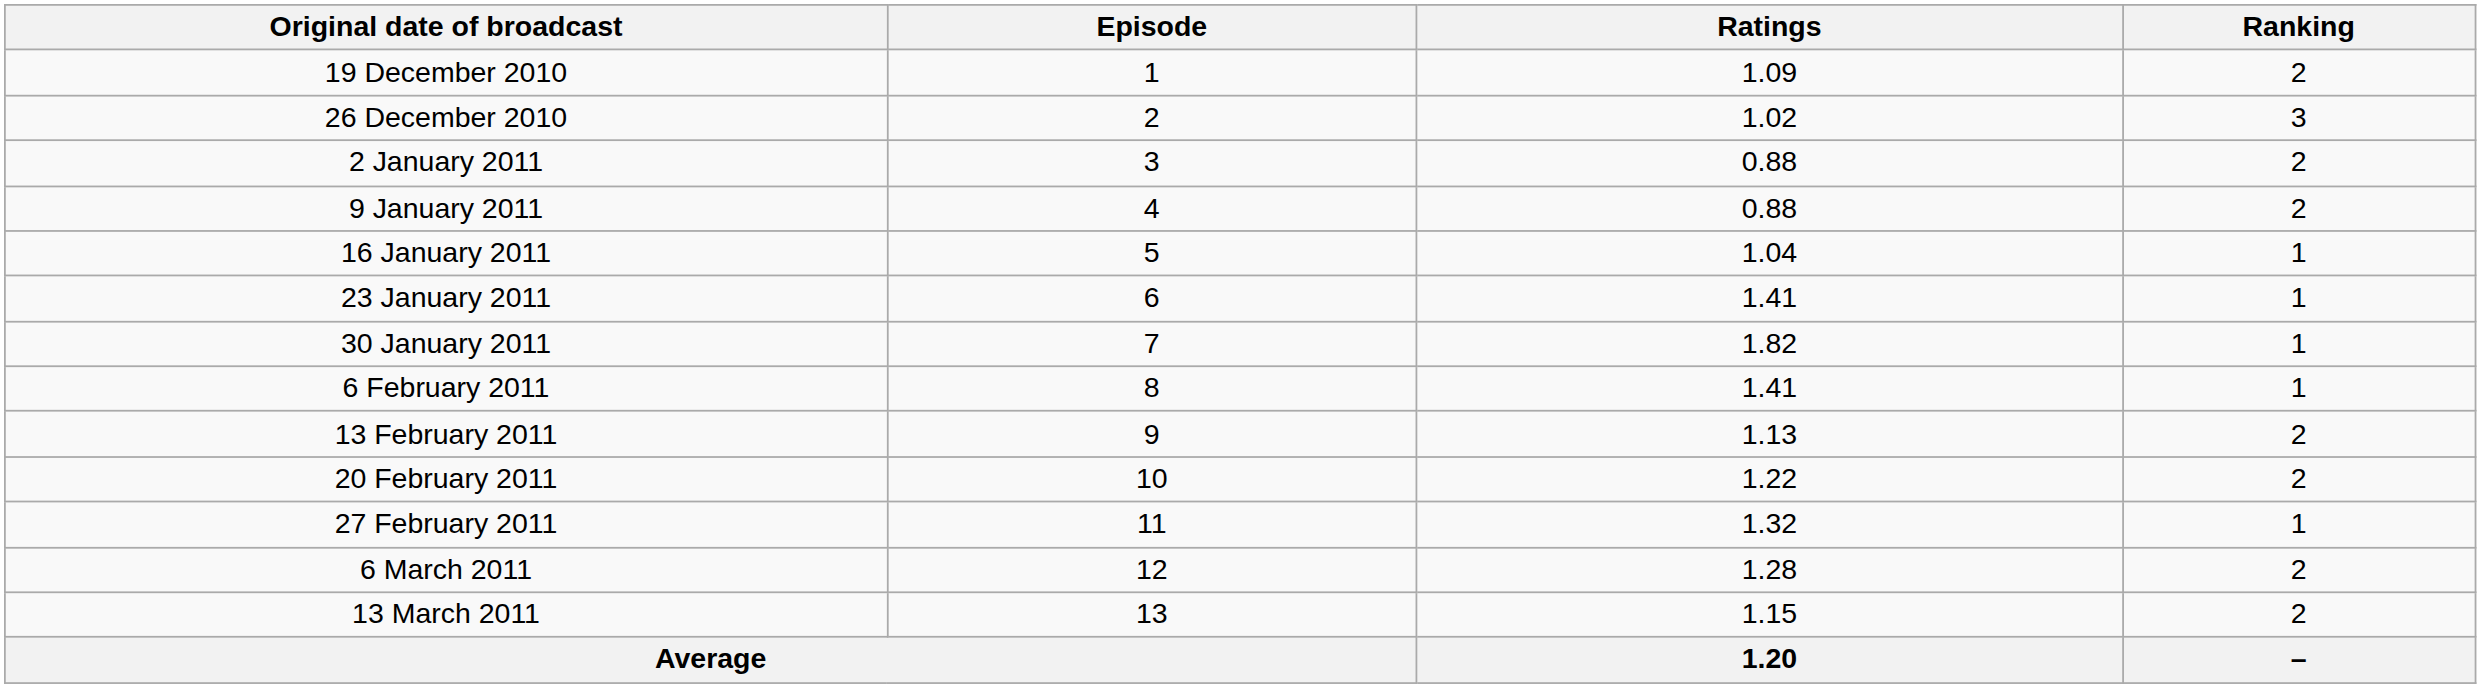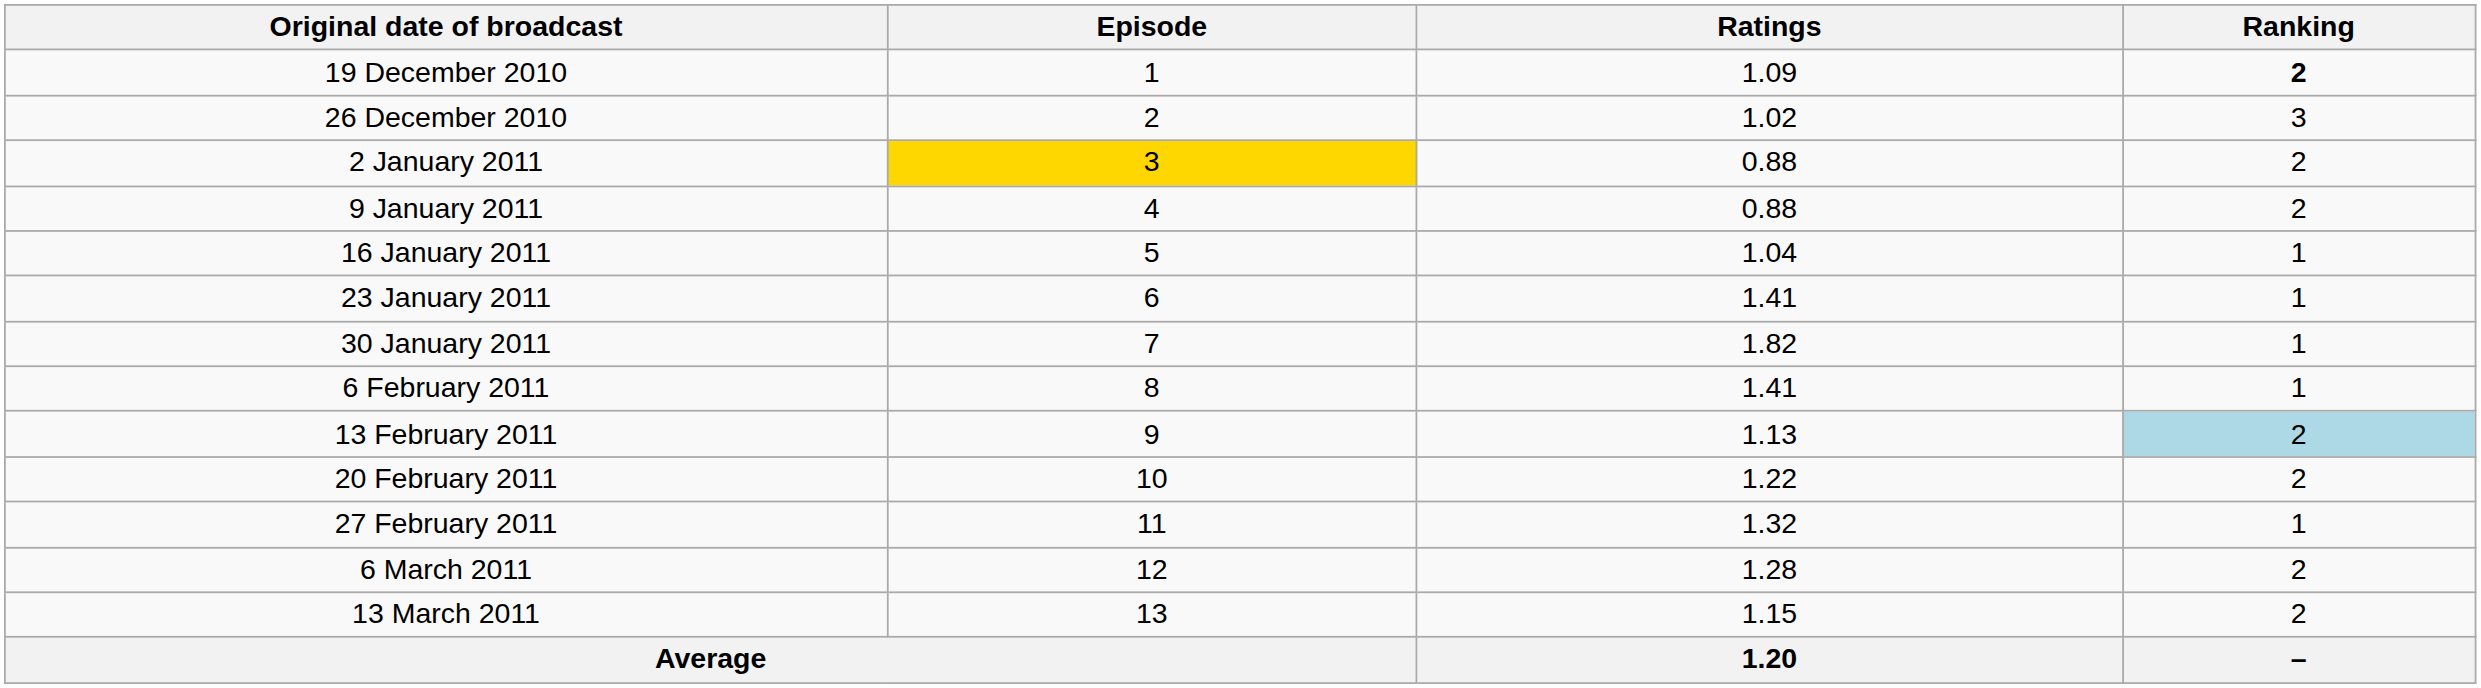(2299, 72) normal -> (2299, 72) bold
(1152, 162) no background -> (1152, 162) gold background
(2299, 433) no background -> (2299, 433) lightblue background
